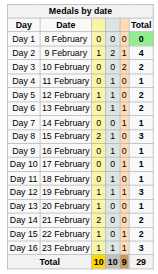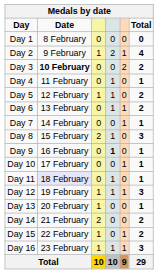(141, 39) lightgreen background -> (141, 39) no background
(66, 67) normal -> (65, 67) bold
(113, 150) normal -> (113, 150) bold
(66, 178) no background -> (65, 178) lavender background
